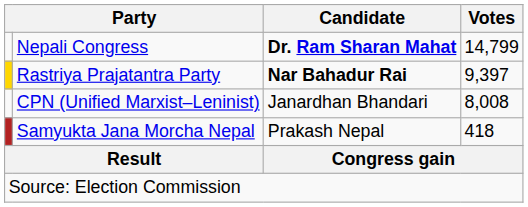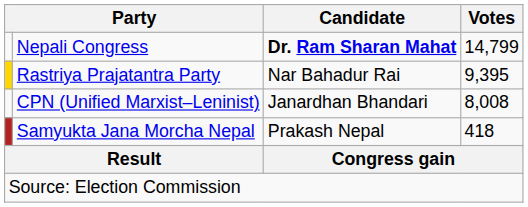(337, 74) bold -> (334, 74) normal
(487, 74) 9,397 -> (487, 74) 9,395
